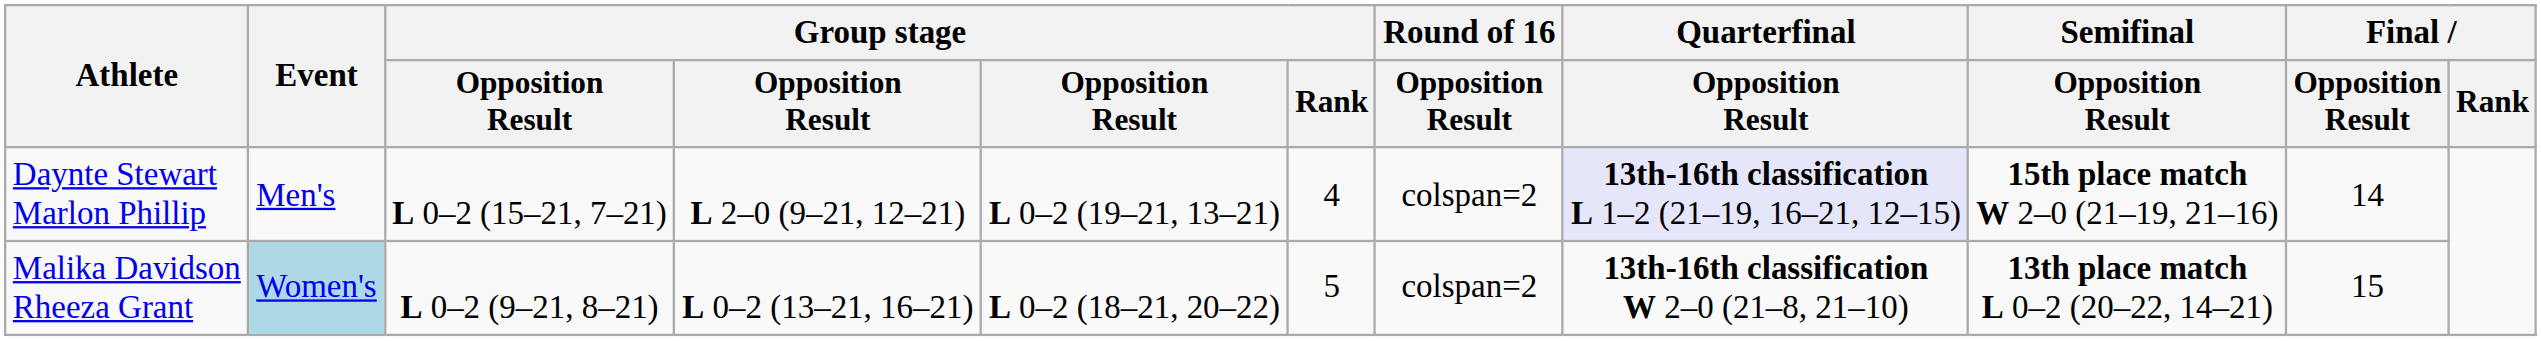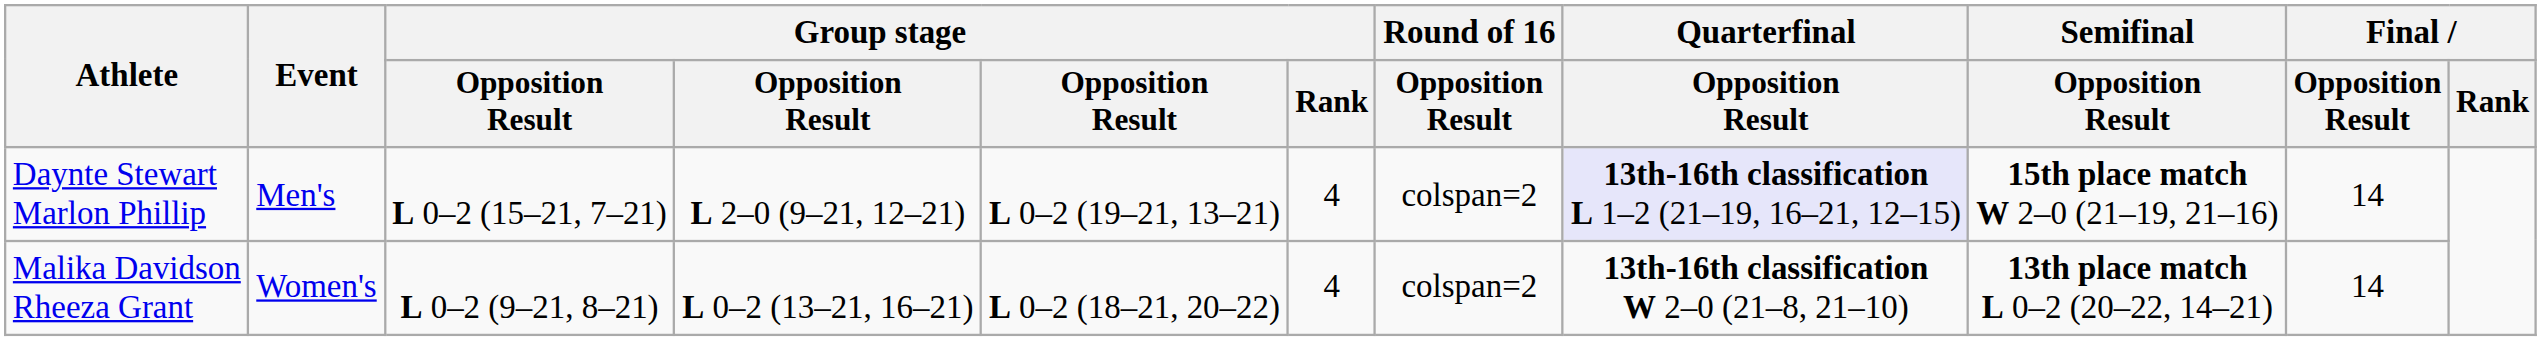(316, 287) lightblue background -> (316, 287) no background
(1332, 287) 5 -> (1332, 287) 4
(2367, 287) 15 -> (2367, 287) 14
